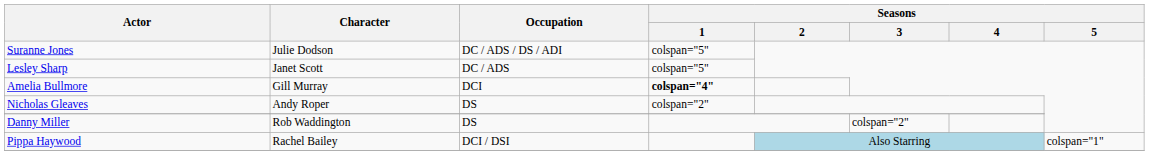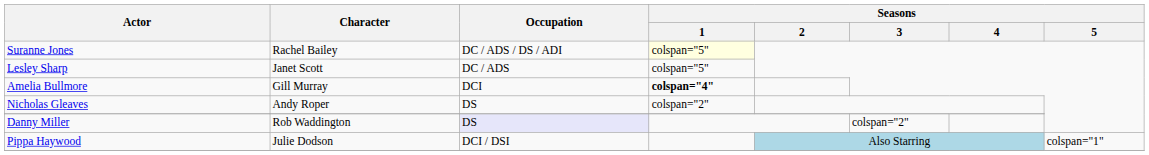(303, 50) Julie Dodson -> (305, 50) Rachel Bailey
(680, 50) no background -> (680, 50) lightyellow background
(469, 123) no background -> (469, 123) lavender background
(305, 141) Rachel Bailey -> (303, 141) Julie Dodson
